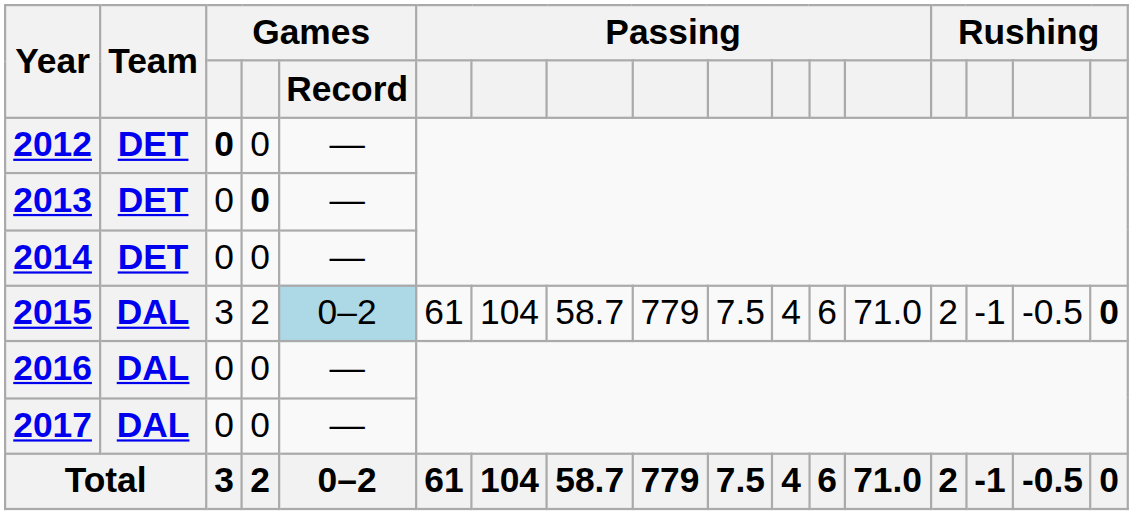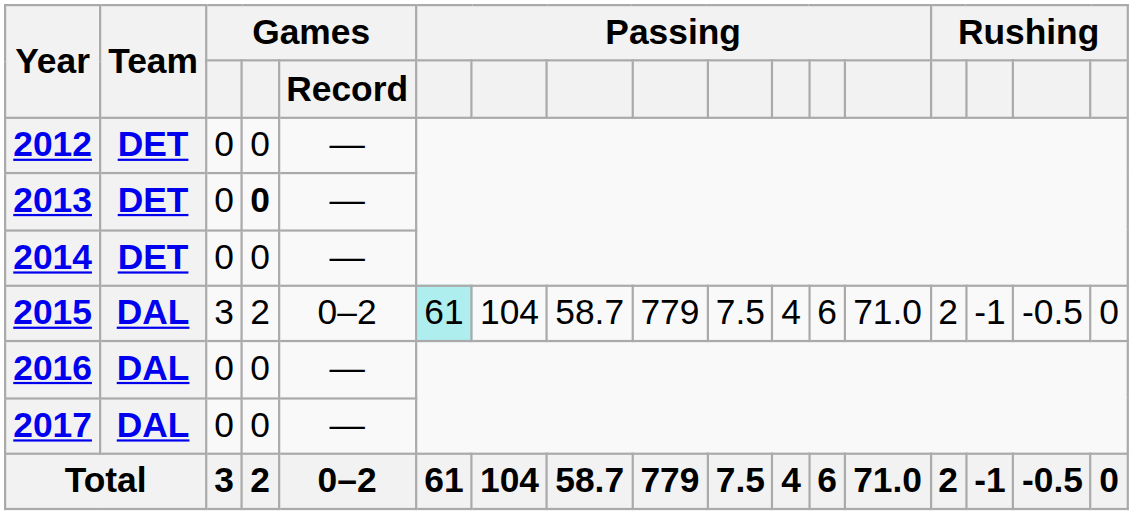(224, 144) bold -> (224, 144) normal
(347, 312) lightblue background -> (347, 312) no background
(444, 312) no background -> (444, 312) paleturquoise background
(1109, 312) bold -> (1109, 312) normal
